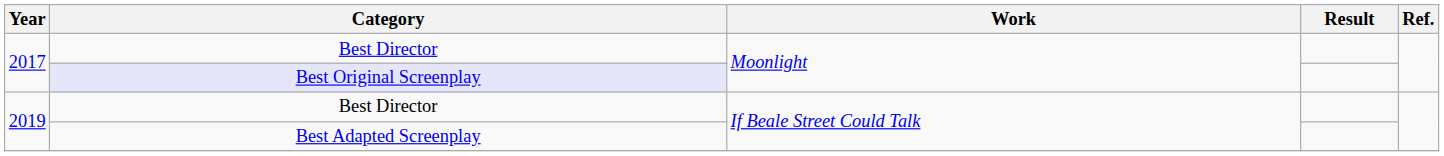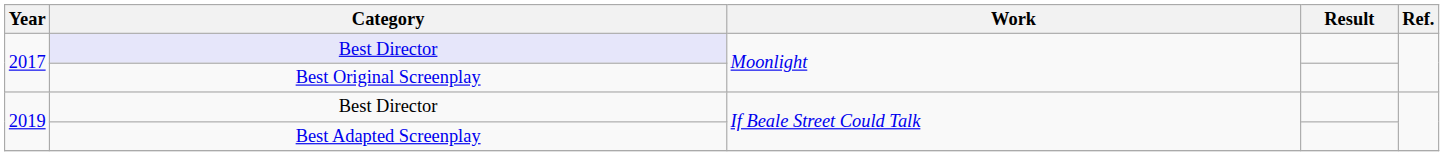(388, 48) no background -> (388, 48) lavender background
(388, 77) lavender background -> (388, 77) no background
